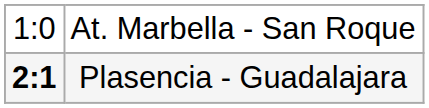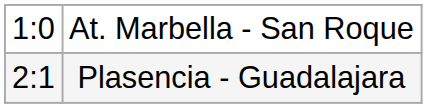(34, 77) bold -> (33, 77) normal
